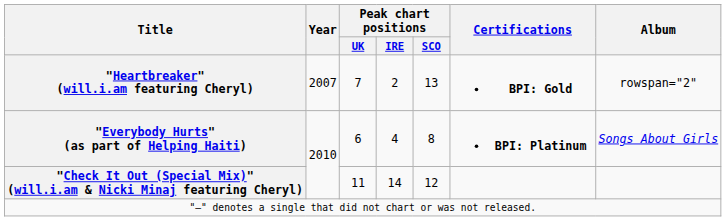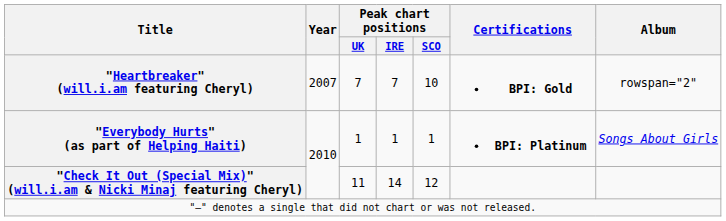(395, 83) 2 -> (395, 83) 7
(431, 83) 13 -> (431, 83) 10
(358, 139) 6 -> (358, 139) 1
(395, 139) 4 -> (395, 139) 1
(431, 139) 8 -> (431, 139) 1
